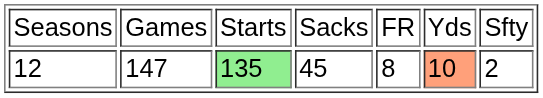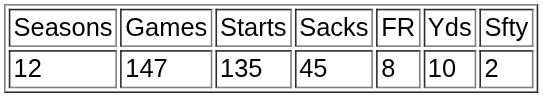(241, 68) lightgreen background -> (241, 68) no background
(442, 68) lightsalmon background -> (442, 68) no background
